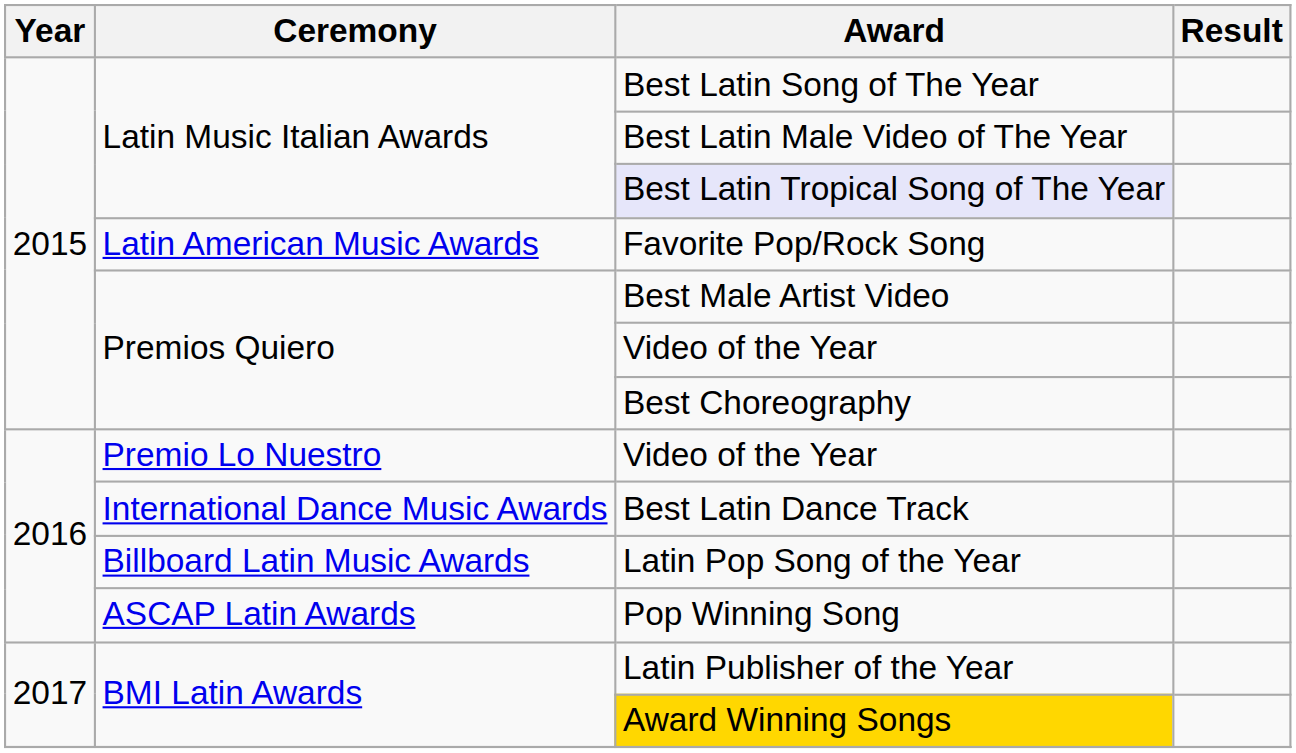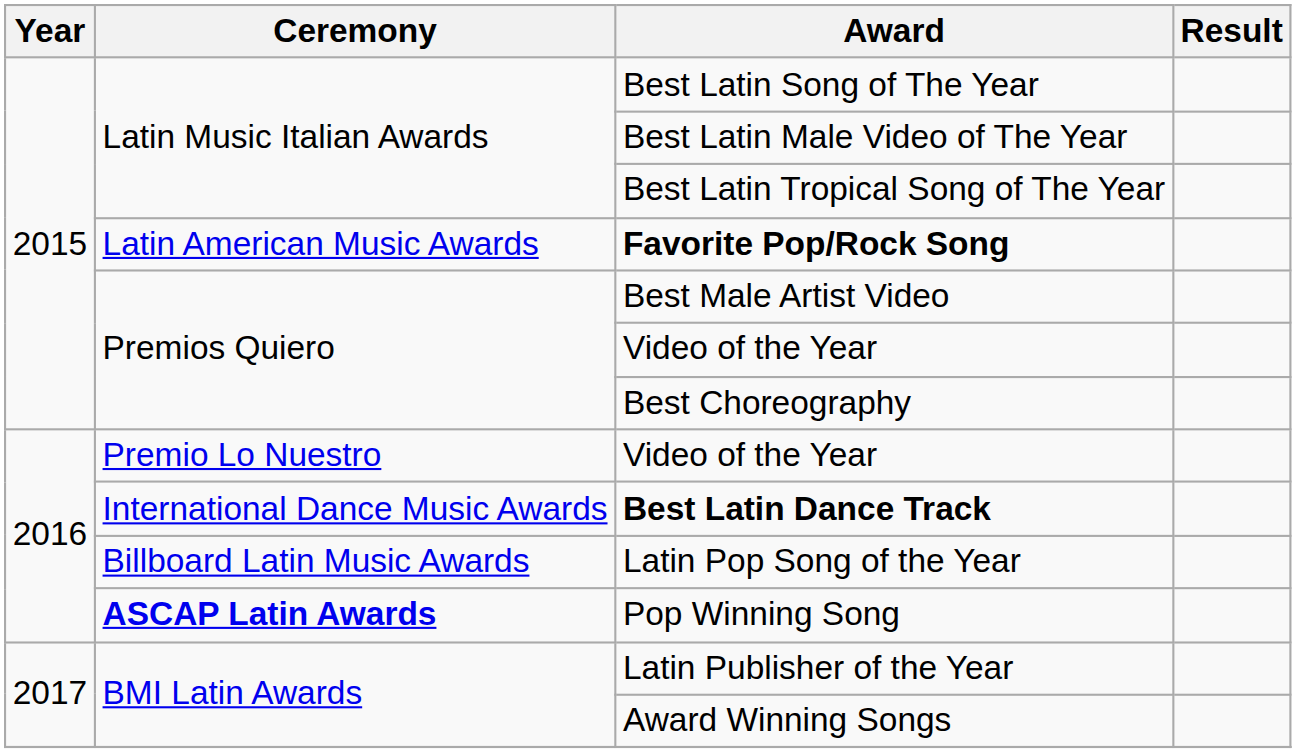(894, 190) lavender background -> (894, 190) no background
(804, 243) normal -> (816, 243) bold
(796, 508) normal -> (807, 508) bold
(259, 614) normal -> (269, 614) bold
(787, 720) gold background -> (787, 720) no background
